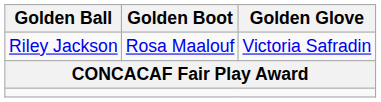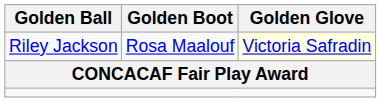(307, 46) no background -> (307, 46) lightyellow background
